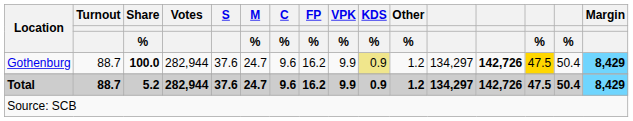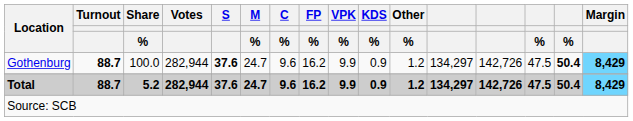(109, 63) normal -> (109, 63) bold
(144, 63) bold -> (144, 63) normal
(226, 63) normal -> (226, 63) bold
(378, 63) khaki background -> (378, 63) no background
(501, 63) bold -> (501, 63) normal
(539, 63) gold background -> (539, 63) no background
(568, 63) normal -> (568, 63) bold
